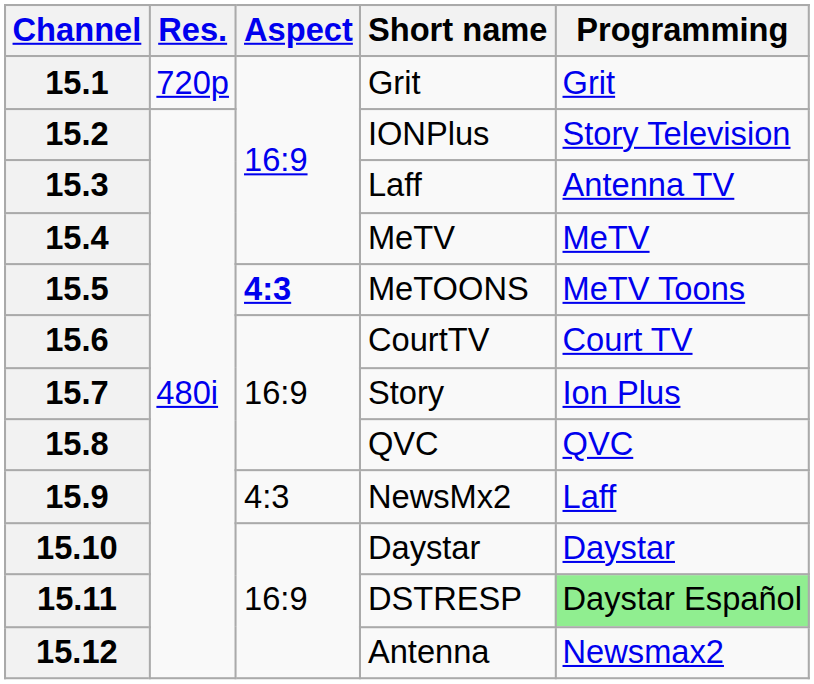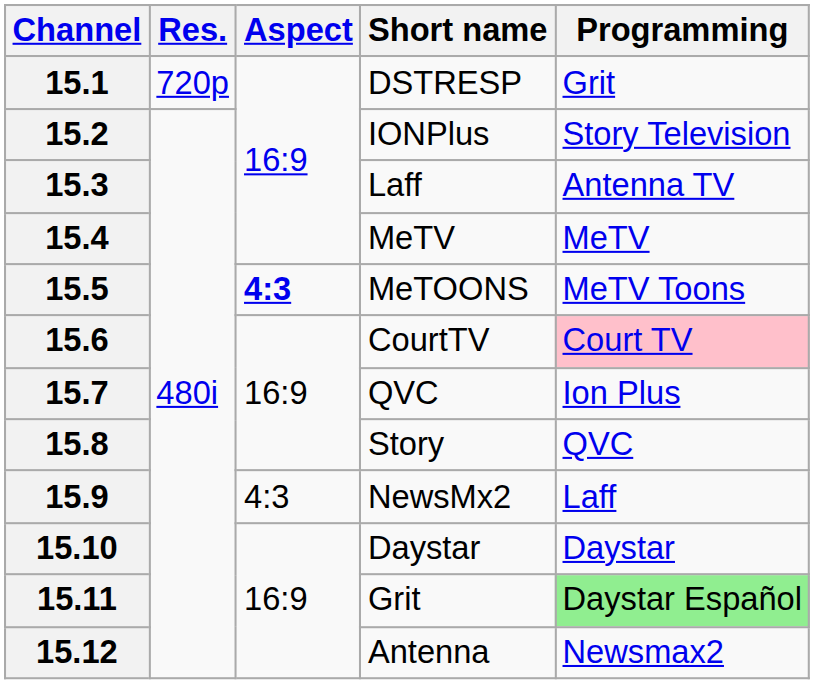(394, 82) Grit -> (445, 82) DSTRESP
(628, 340) no background -> (628, 340) pink background
(406, 392) Story -> (403, 392) QVC
(403, 444) QVC -> (406, 444) Story
(445, 599) DSTRESP -> (394, 599) Grit
